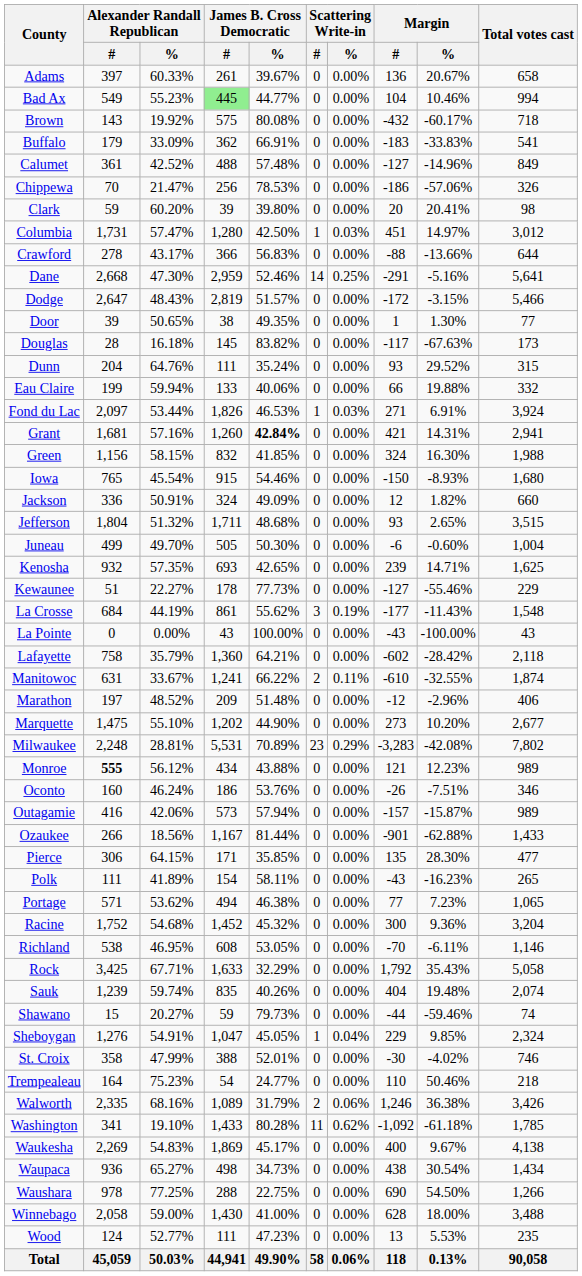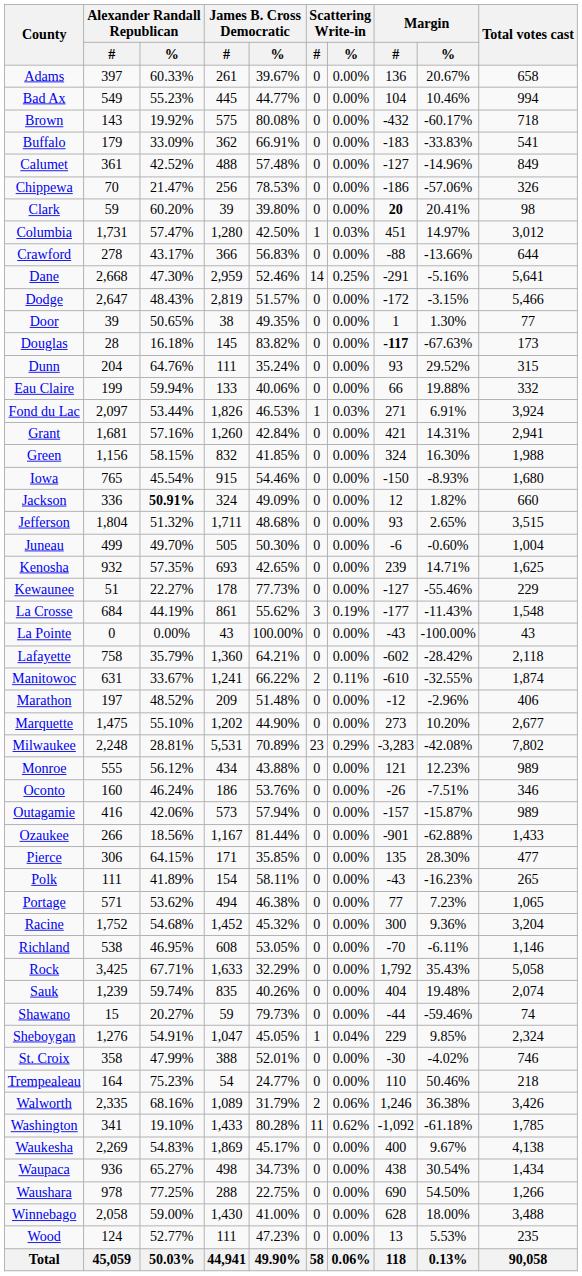(227, 98) lightgreen background -> (227, 98) no background
(396, 210) normal -> (396, 210) bold
(396, 344) normal -> (396, 344) bold
(278, 433) bold -> (278, 433) normal
(172, 500) normal -> (172, 500) bold
(112, 768) bold -> (112, 768) normal
